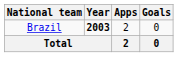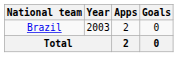(98, 28) bold -> (98, 28) normal
